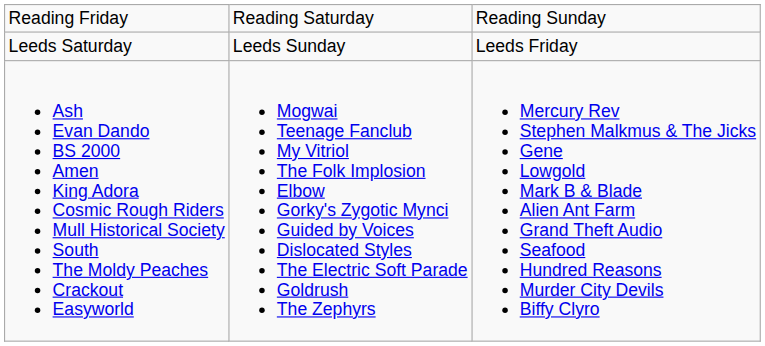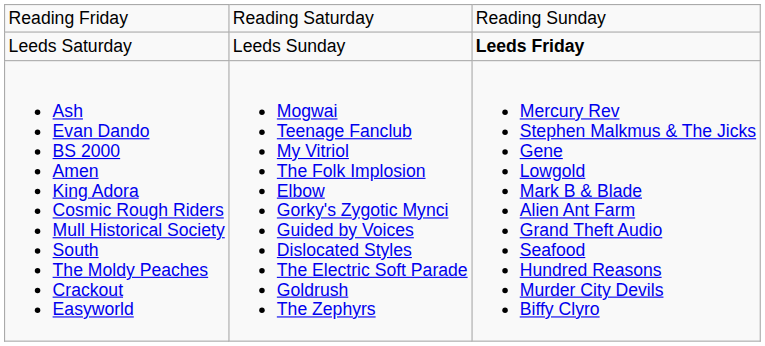(527, 46) normal -> (530, 46) bold
